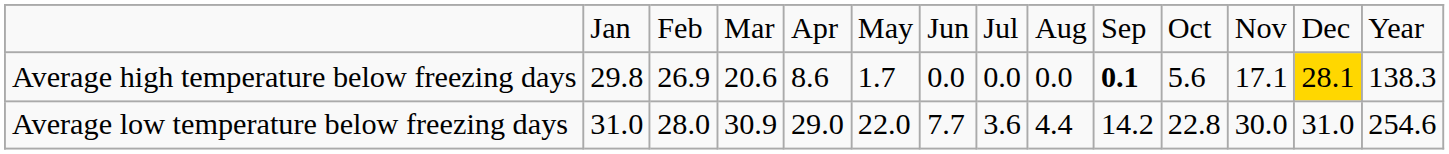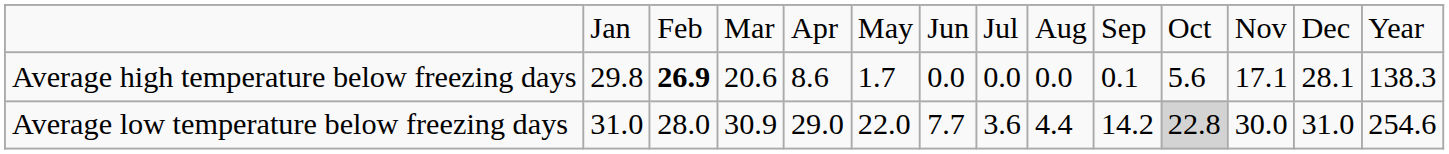(684, 76) normal -> (684, 76) bold
(1120, 76) bold -> (1120, 76) normal
(1328, 76) gold background -> (1328, 76) no background
(1194, 124) no background -> (1194, 124) lightgrey background
